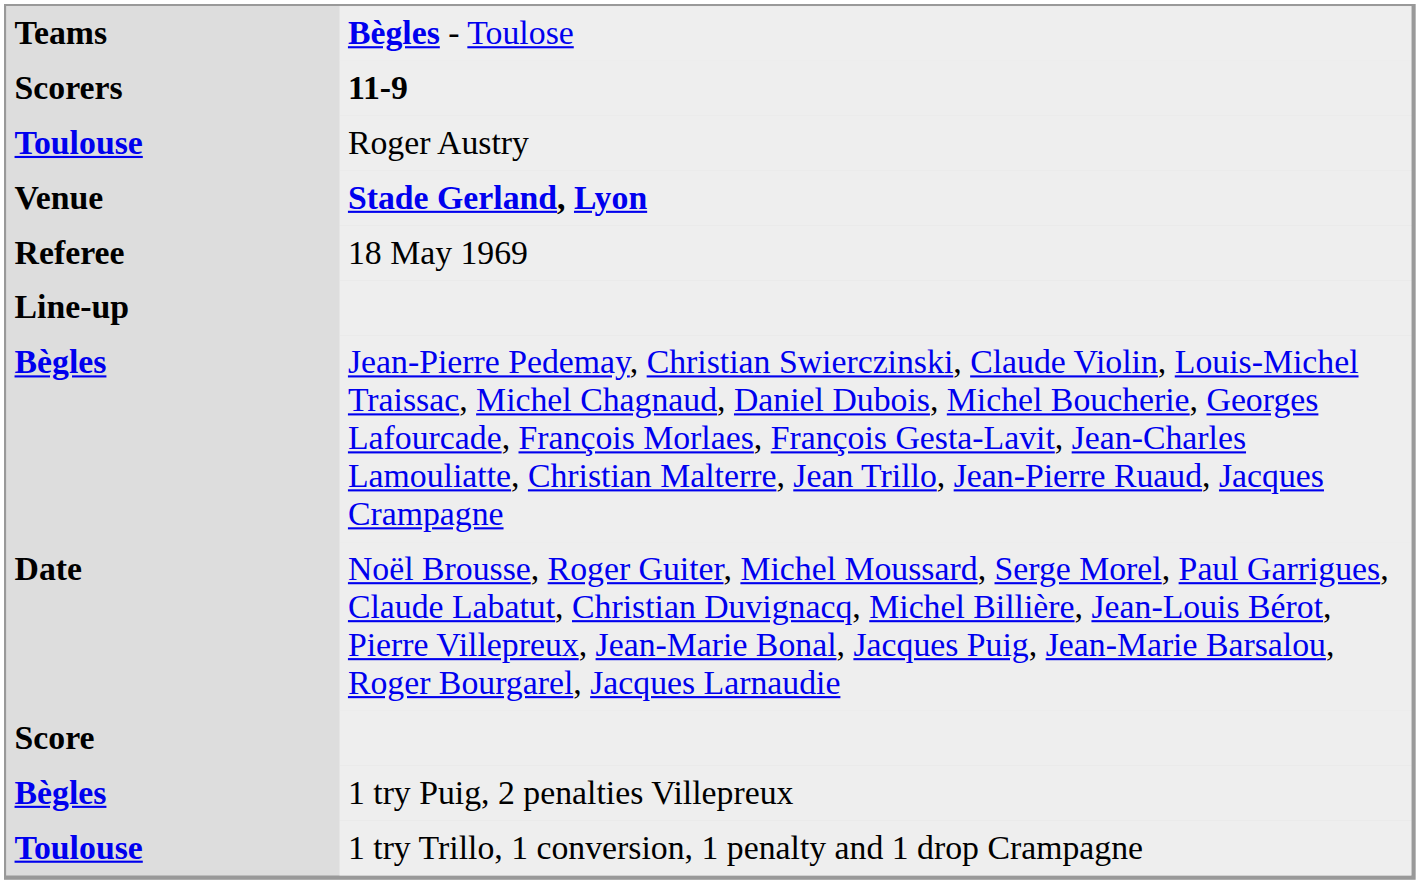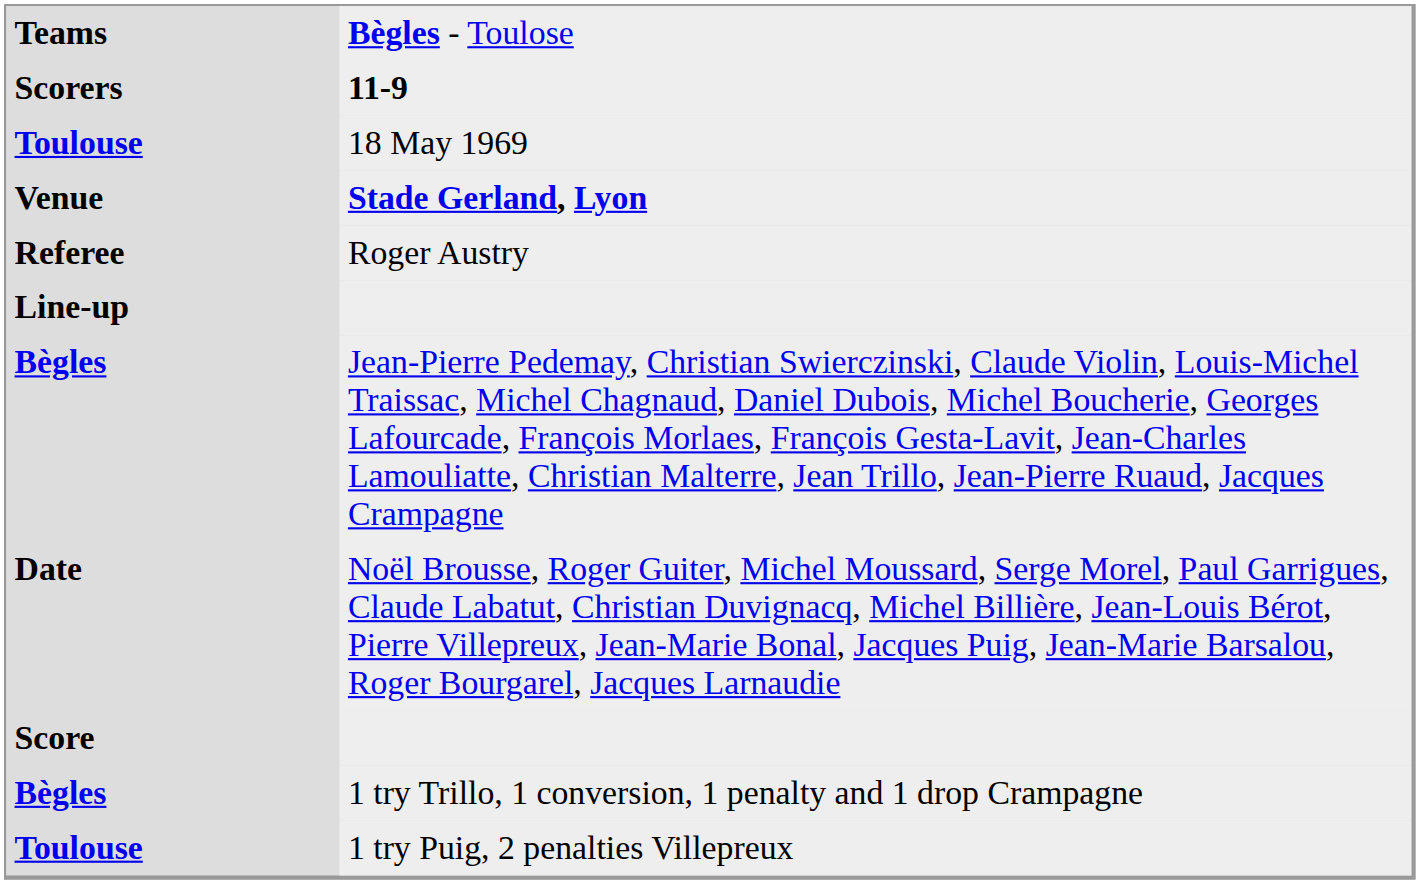(438, 142) Roger Austry -> (438, 142) 18 May 1969
(438, 252) 18 May 1969 -> (438, 252) Roger Austry
(571, 792) 1 try Puig, 2 penalties Villepreux -> (746, 792) 1 try Trillo, 1 conversion, 1 penalty and 1 drop Crampagne
(746, 847) 1 try Trillo, 1 conversion, 1 penalty and 1 drop Crampagne -> (571, 847) 1 try Puig, 2 penalties Villepreux
